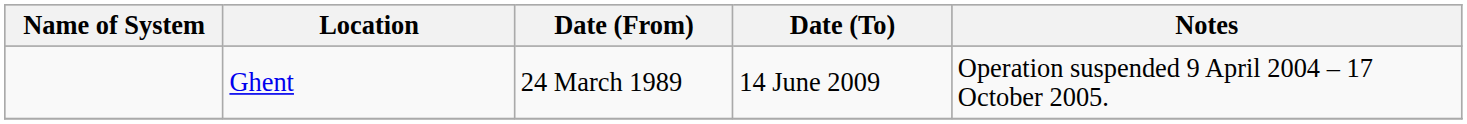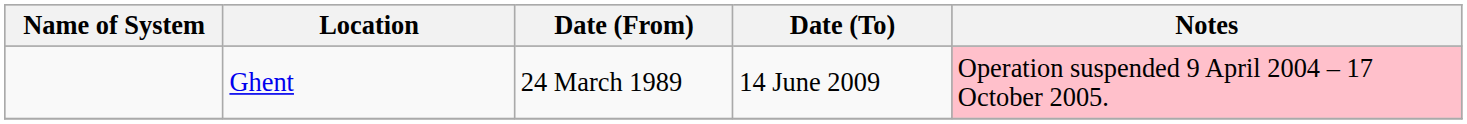(1165, 82) no background -> (1165, 82) pink background
